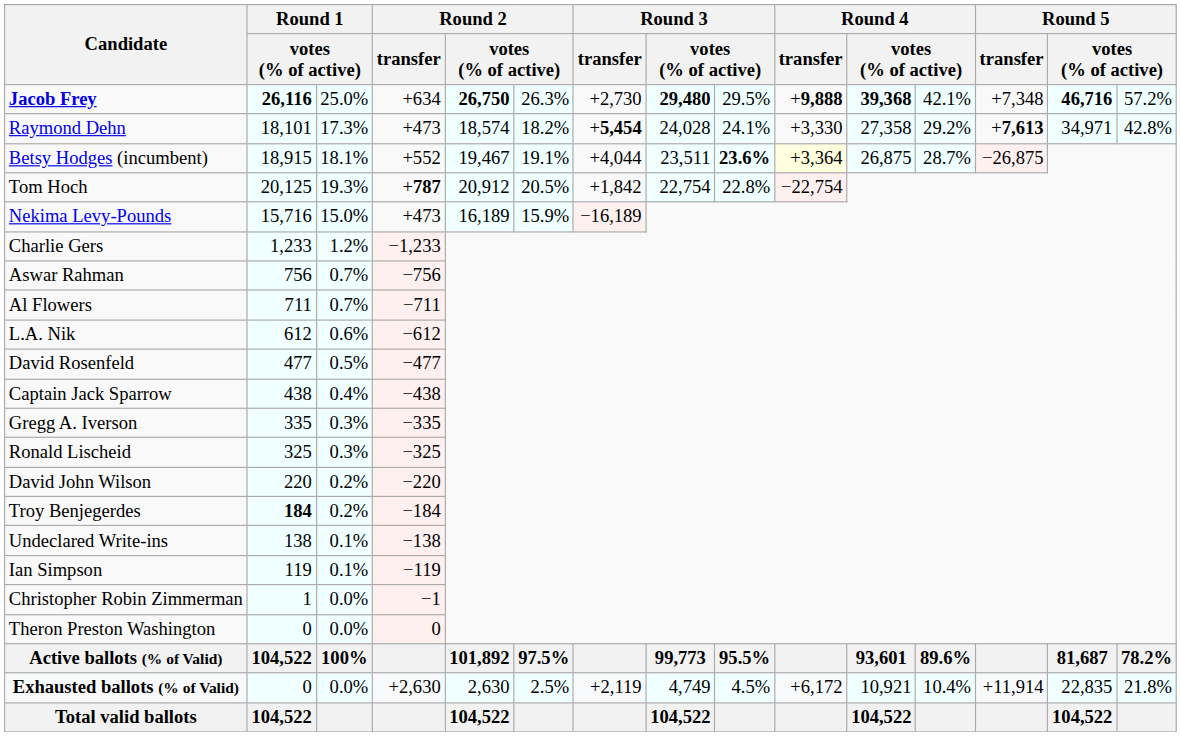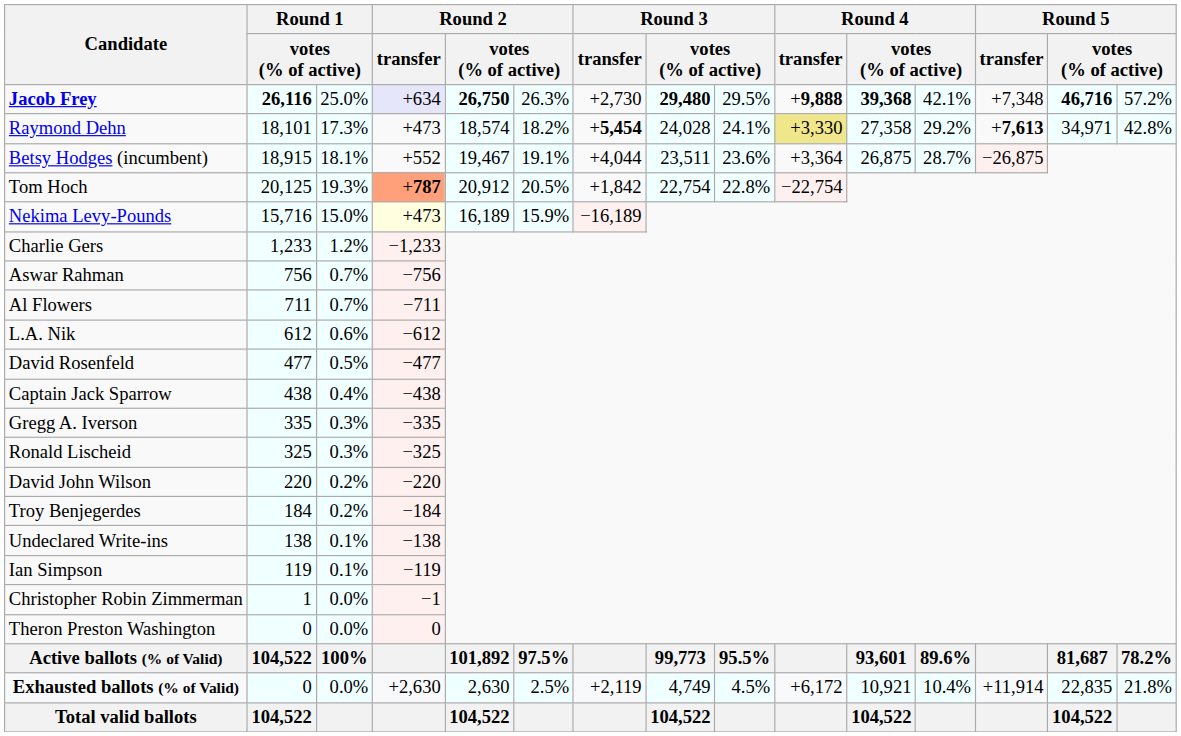(422, 98) no background -> (422, 98) lavender background
(816, 128) no background -> (816, 128) khaki background
(745, 157) bold -> (746, 157) normal
(816, 157) lightyellow background -> (816, 157) no background
(422, 187) no background -> (422, 187) lightsalmon background
(422, 216) no background -> (422, 216) lightyellow background
(298, 511) bold -> (298, 511) normal
